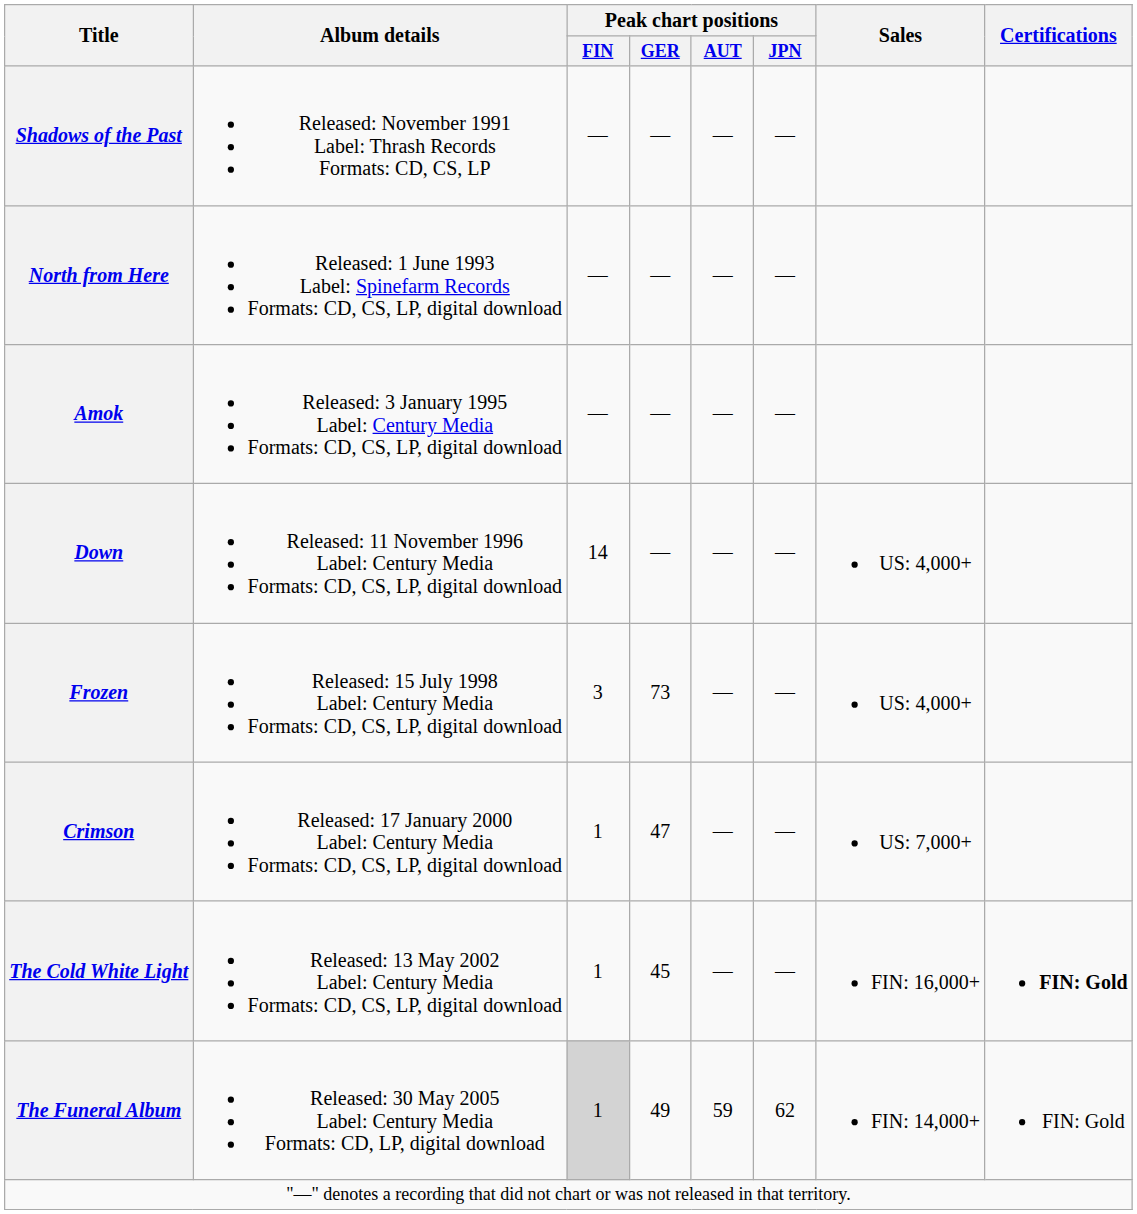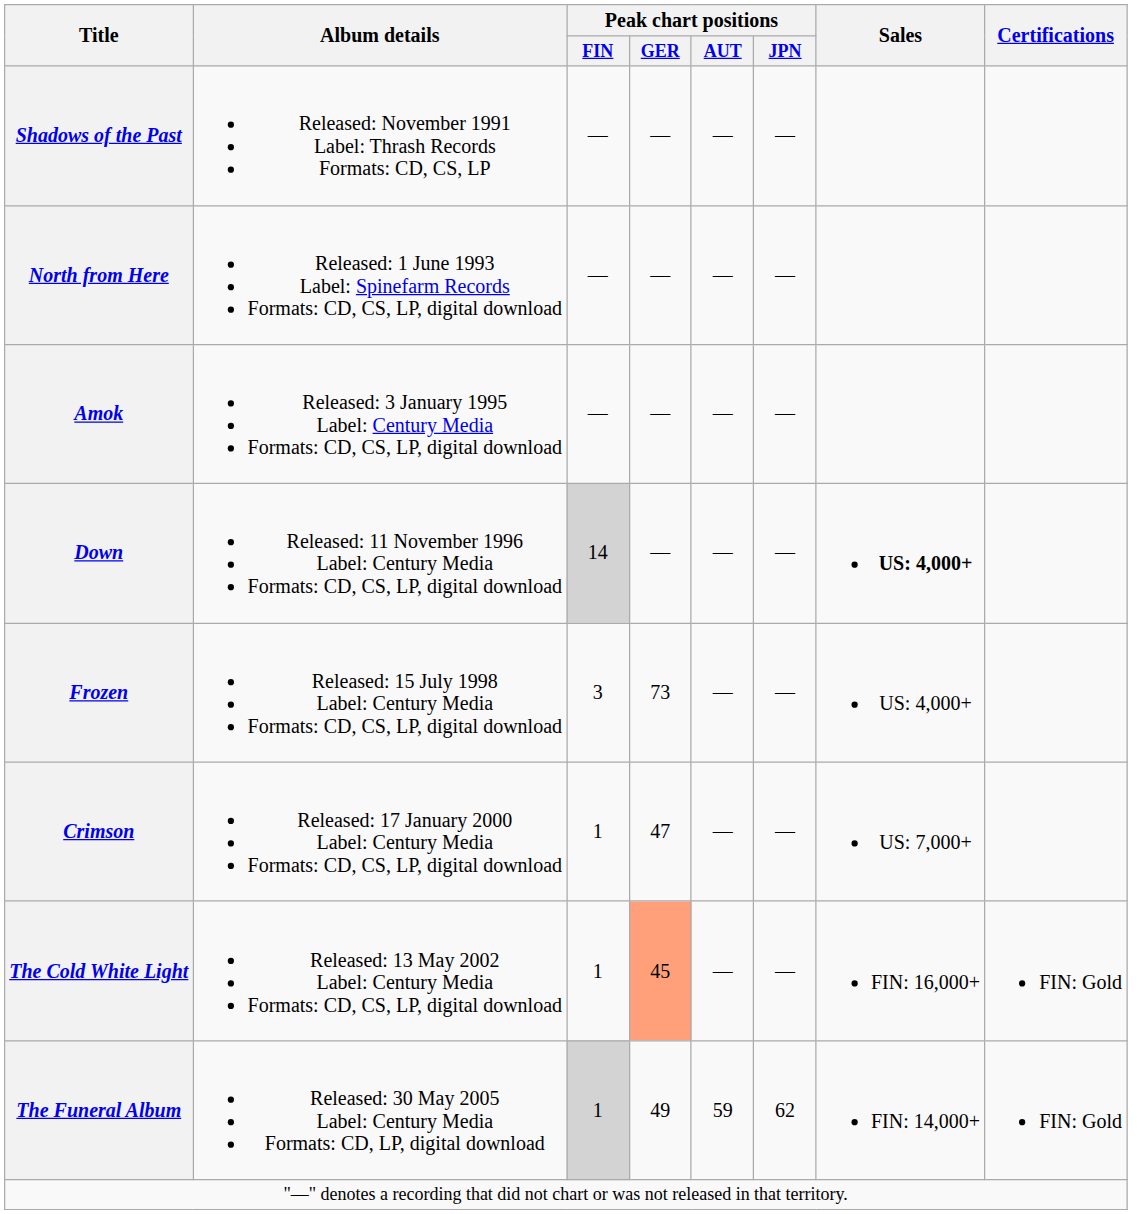(598, 553) no background -> (598, 553) lightgrey background
(900, 565) normal -> (900, 565) bold
(660, 970) no background -> (660, 970) lightsalmon background
(1058, 982) bold -> (1056, 982) normal
